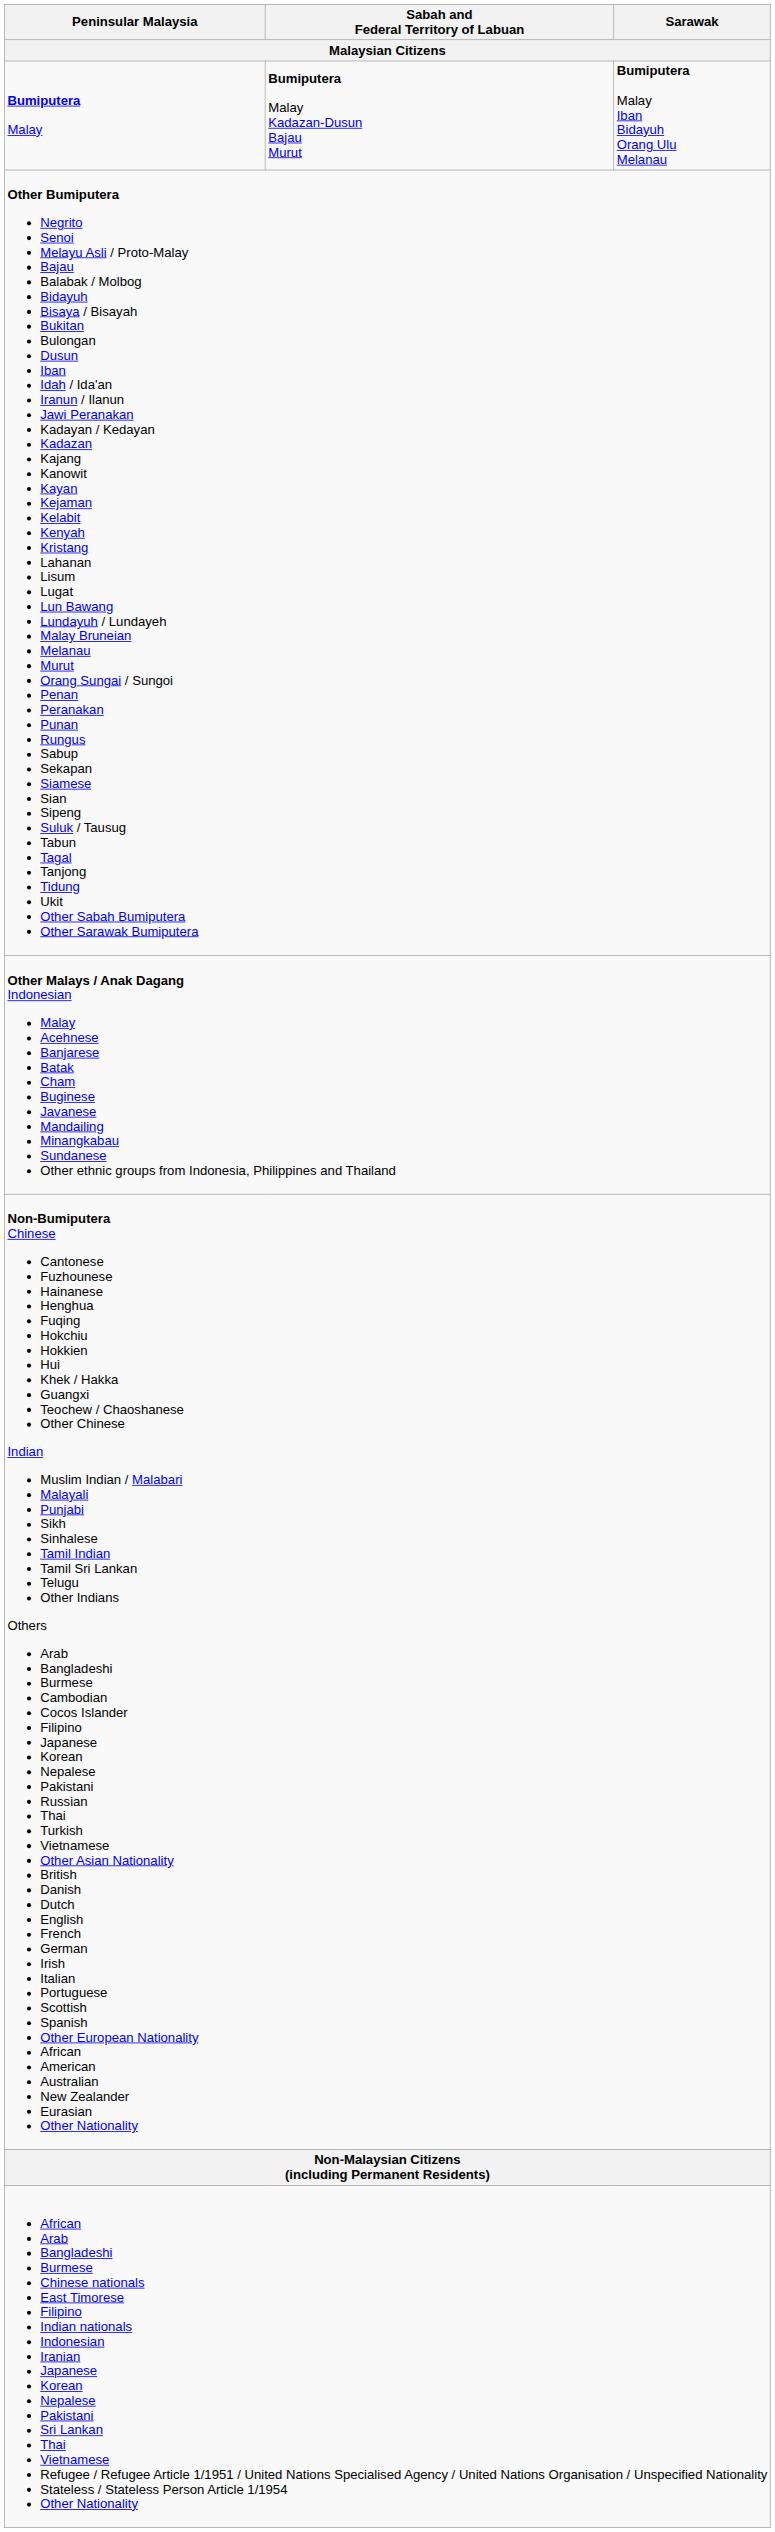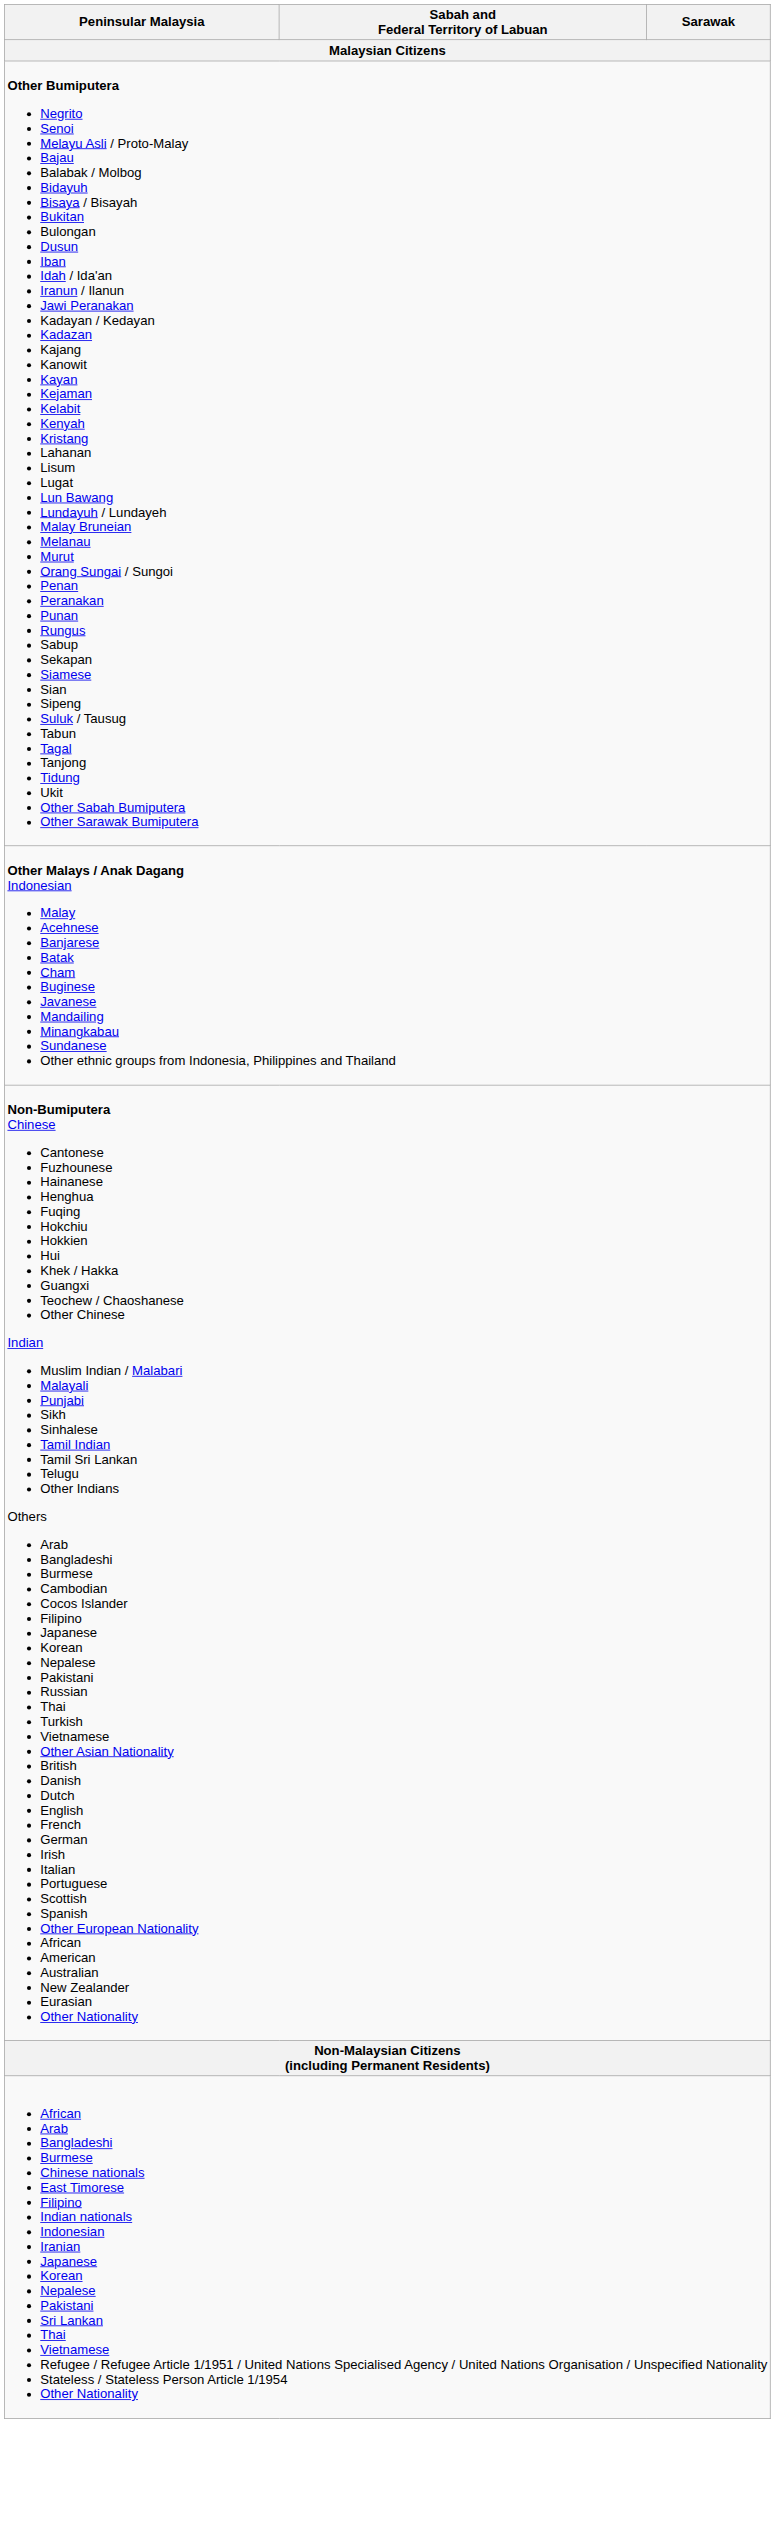- row: (44, 115)
